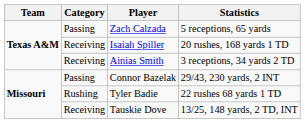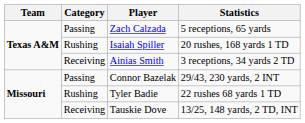(84, 45) Receiving -> (81, 45) Rushing
